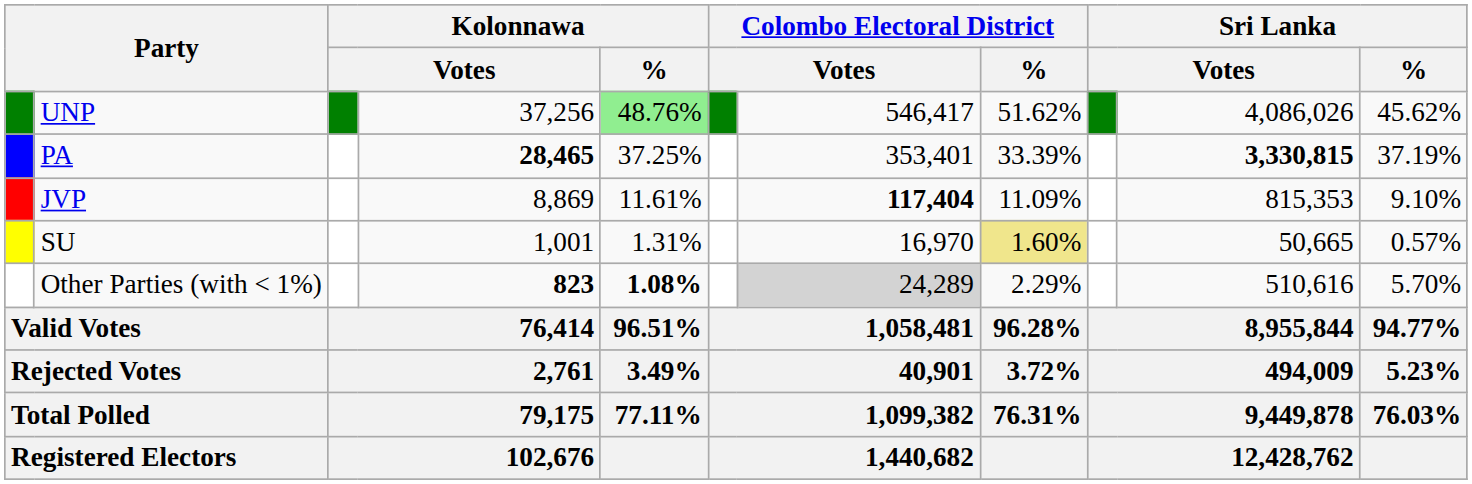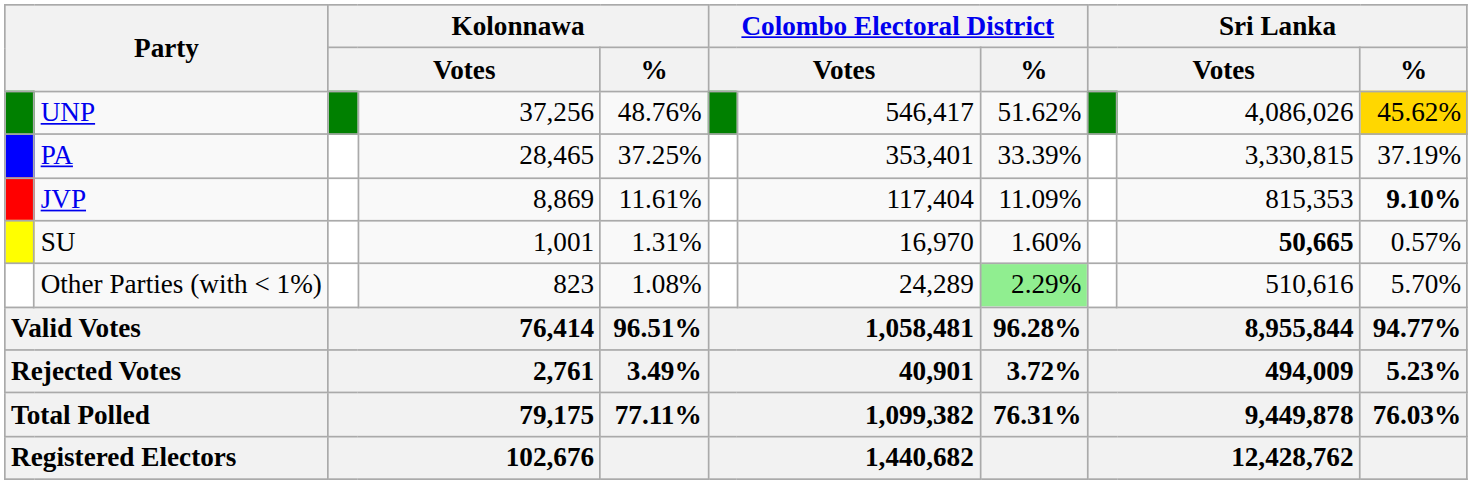(660, 112) lightgreen background -> (660, 112) no background
(1419, 112) no background -> (1419, 112) gold background
(557, 155) bold -> (557, 155) normal
(1299, 155) bold -> (1299, 155) normal
(930, 198) bold -> (930, 198) normal
(1426, 198) normal -> (1424, 198) bold
(1046, 241) khaki background -> (1046, 241) no background
(1316, 241) normal -> (1316, 241) bold
(574, 284) bold -> (574, 284) normal
(664, 284) bold -> (667, 284) normal
(936, 284) lightgrey background -> (936, 284) no background
(1046, 284) no background -> (1046, 284) lightgreen background
